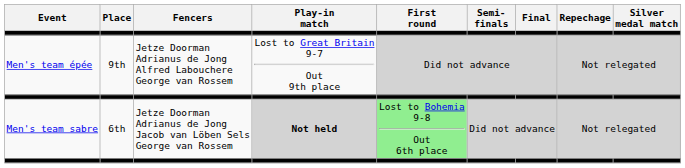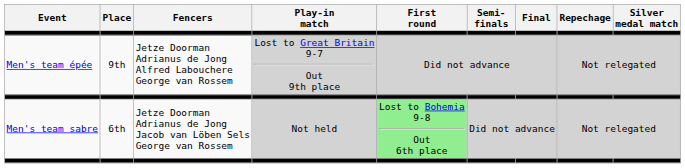(314, 65) no background -> (314, 65) lightgrey background
(314, 129) bold -> (314, 129) normal
